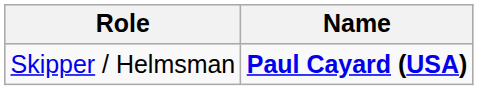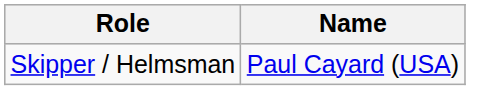(357, 63) bold -> (353, 63) normal
